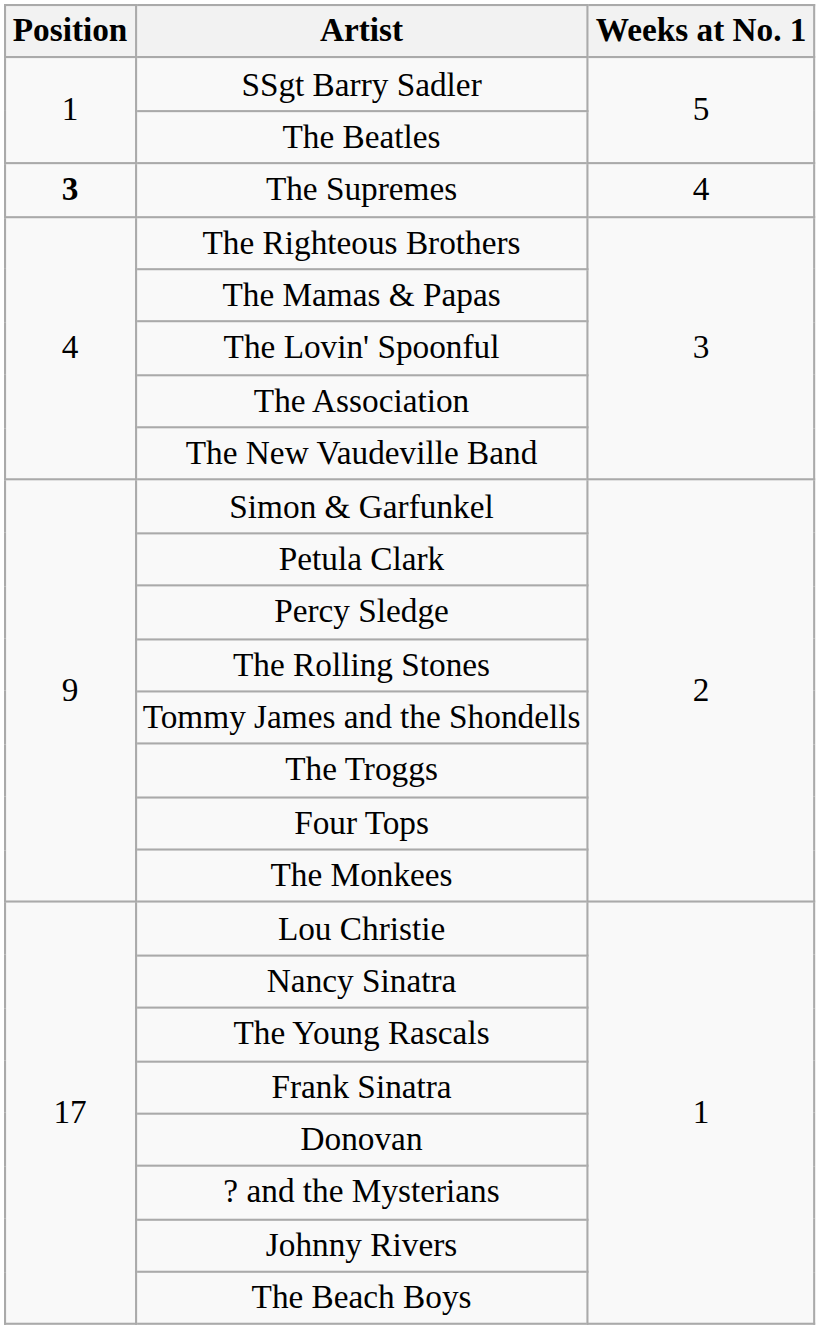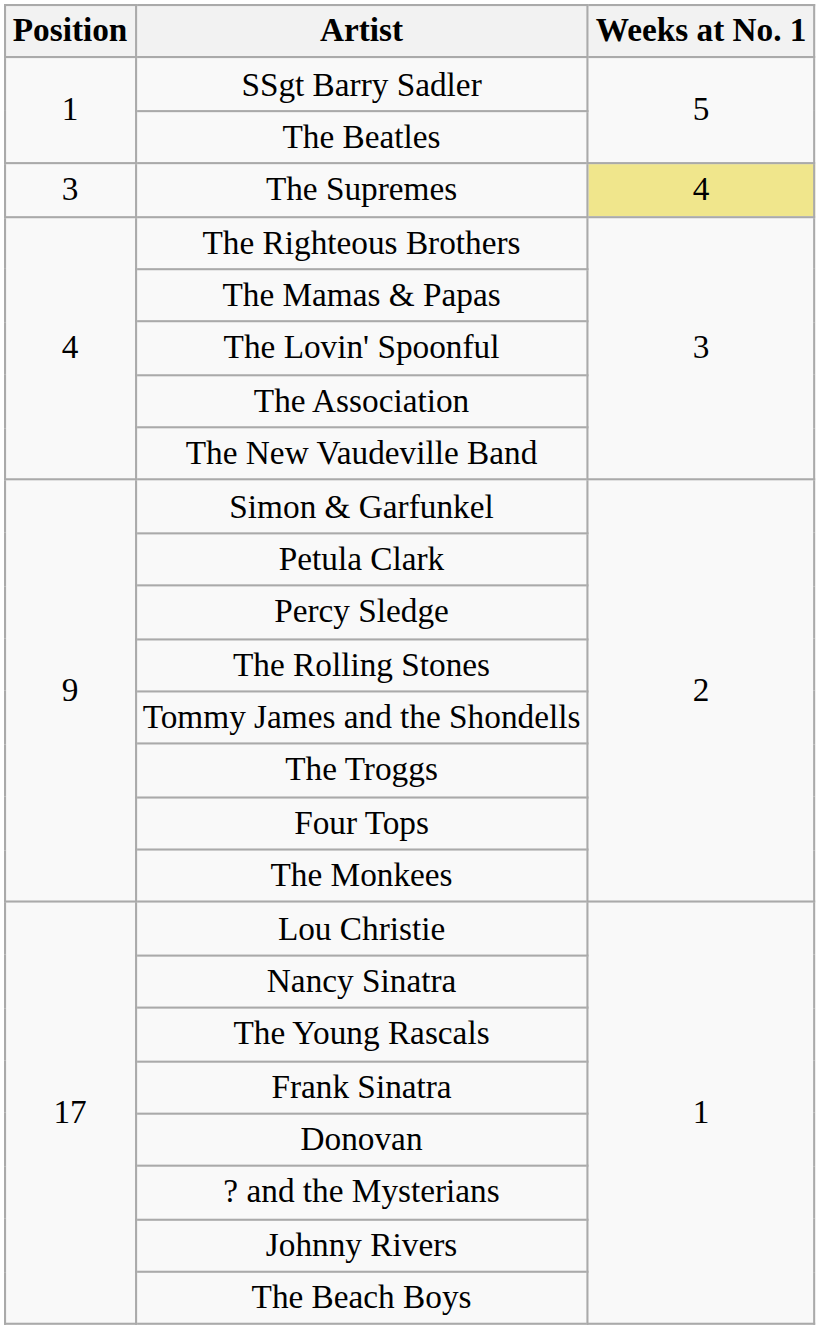(70, 189) bold -> (70, 189) normal
(701, 189) no background -> (701, 189) khaki background
